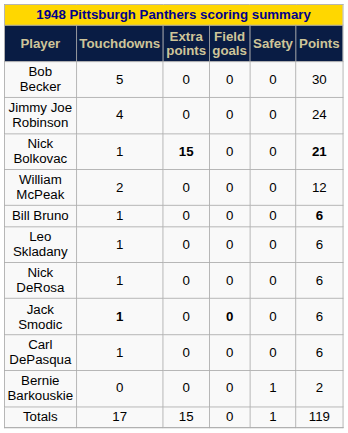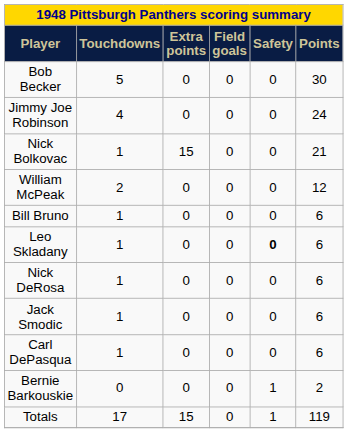(186, 151) bold -> (186, 151) normal
(319, 151) bold -> (319, 151) normal
(319, 216) bold -> (319, 216) normal
(273, 244) normal -> (273, 244) bold
(120, 316) bold -> (120, 316) normal
(230, 316) bold -> (230, 316) normal
